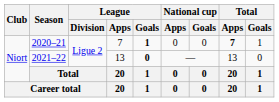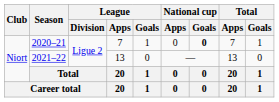(147, 43) bold -> (147, 43) normal
(204, 43) normal -> (204, 43) bold
(232, 43) bold -> (232, 43) normal
(147, 58) bold -> (147, 58) normal
